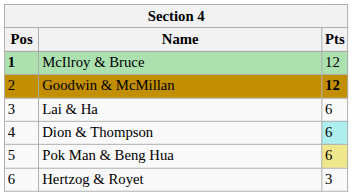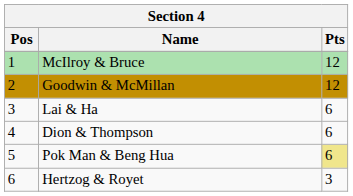(12, 62) bold -> (12, 62) normal
(332, 86) bold -> (332, 86) normal
(329, 132) paleturquoise background -> (329, 132) no background
